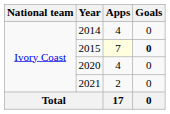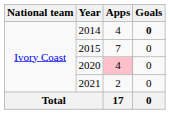(149, 30) normal -> (149, 30) bold
(118, 48) lightyellow background -> (118, 48) no background
(149, 48) bold -> (149, 48) normal
(118, 65) no background -> (118, 65) pink background
